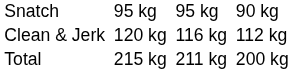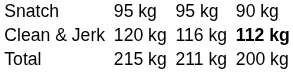(262, 35) normal -> (263, 35) bold
